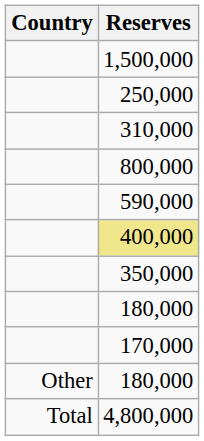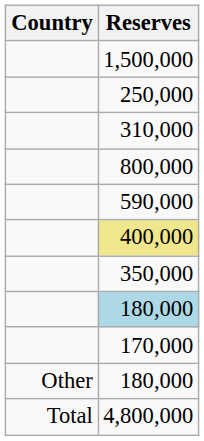(157, 309) no background -> (157, 309) lightblue background
